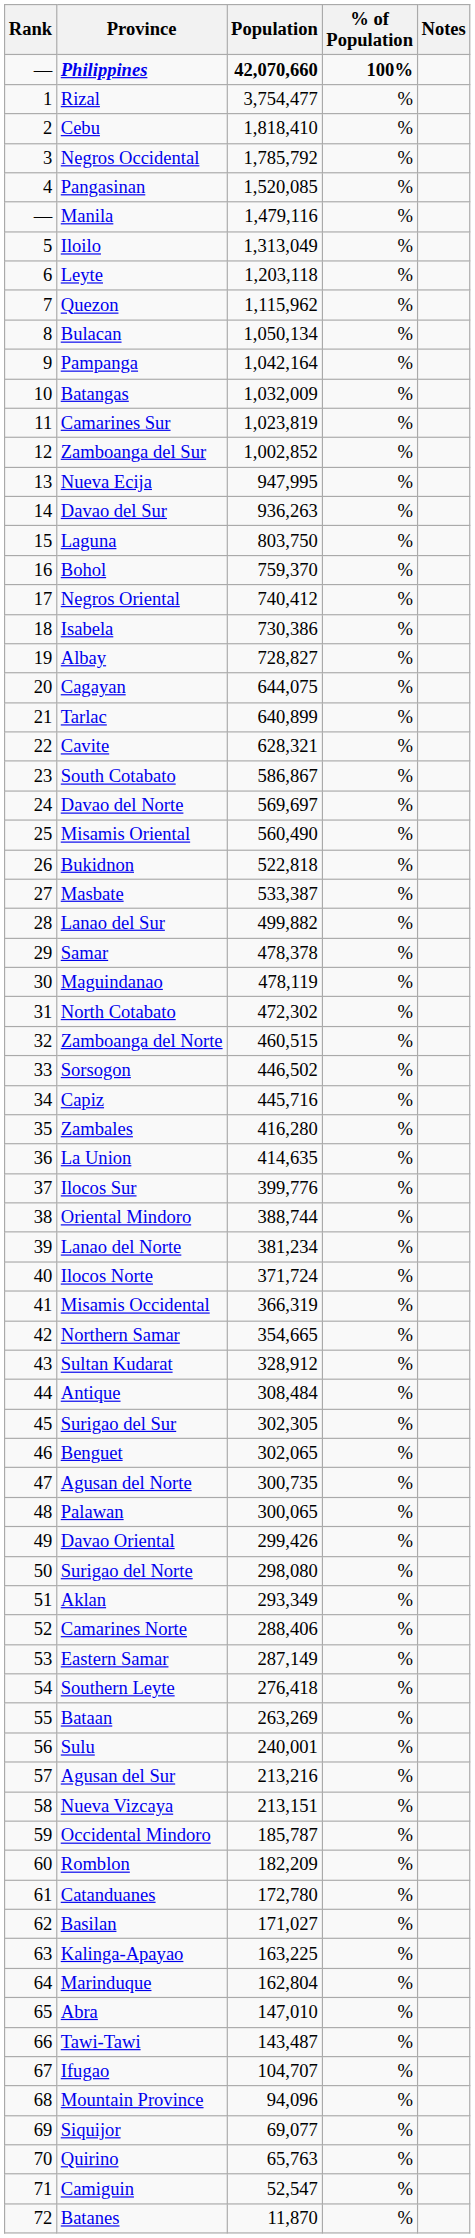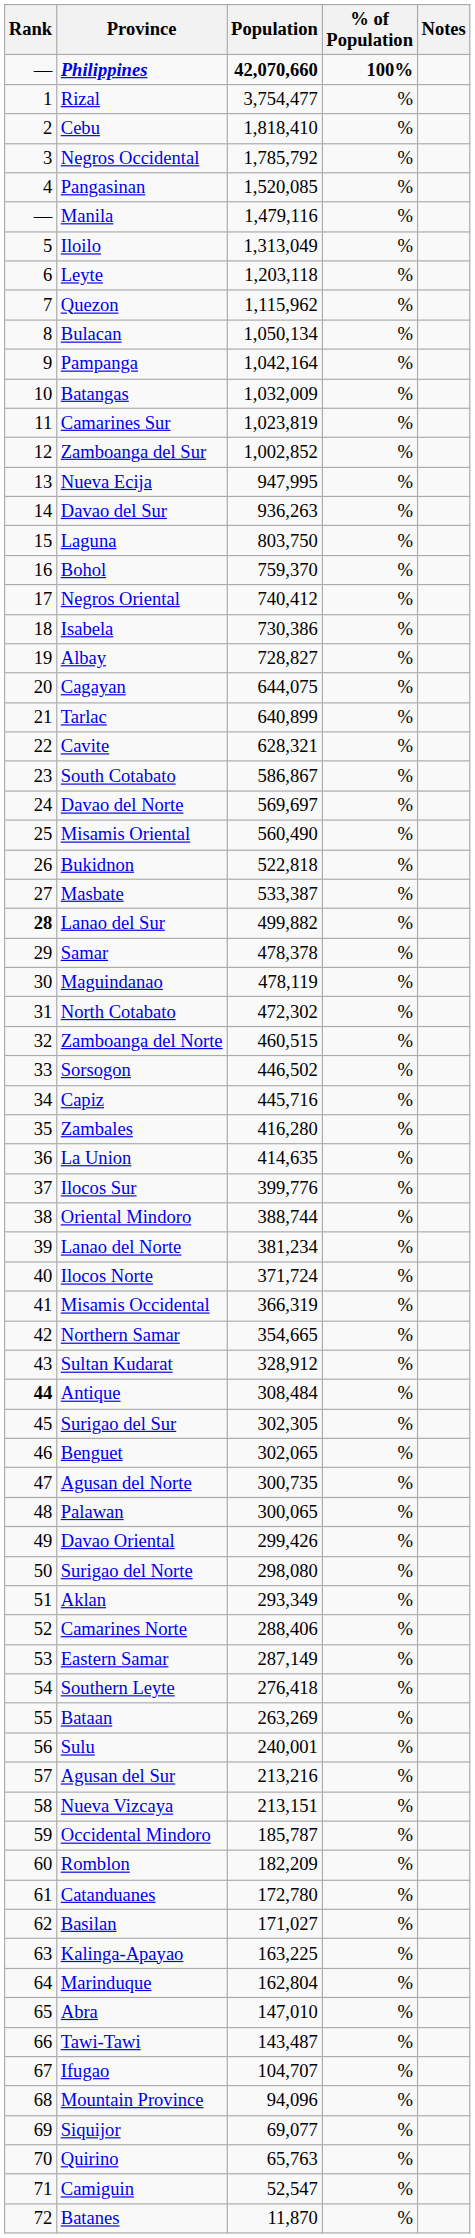(43, 923) normal -> (43, 923) bold
(43, 1394) normal -> (43, 1394) bold
